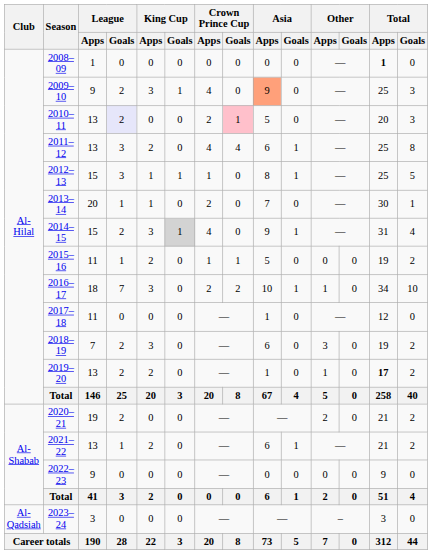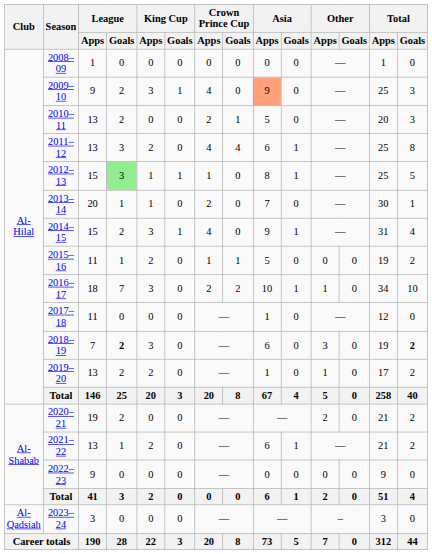(383, 63) bold -> (383, 63) normal
(122, 119) lavender background -> (122, 119) no background
(238, 119) pink background -> (238, 119) no background
(122, 176) no background -> (122, 176) lightgreen background
(180, 232) lightgrey background -> (180, 232) no background
(122, 345) normal -> (122, 345) bold
(412, 345) normal -> (412, 345) bold
(383, 373) bold -> (383, 373) normal
